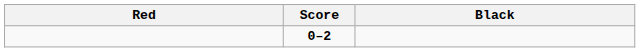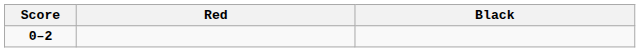columns swapped: (144, 15) <-> (319, 15)
